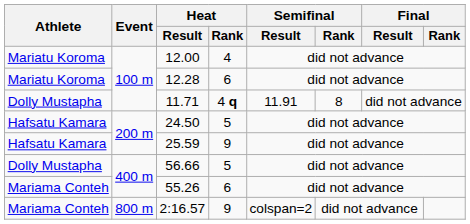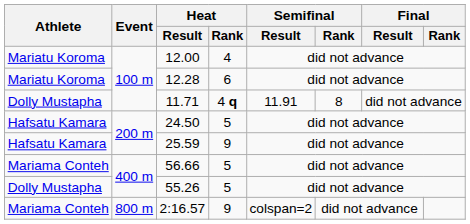(55, 166) Dolly Mustapha -> (58, 166) Mariama Conteh
(58, 187) Mariama Conteh -> (55, 187) Dolly Mustapha
(227, 187) 6 -> (227, 187) 5
